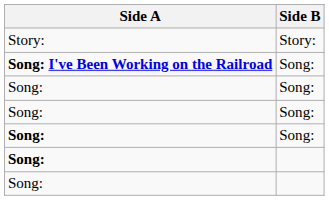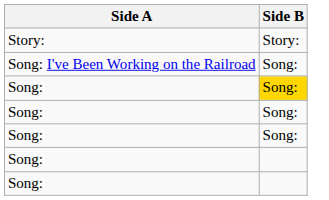(140, 64) bold -> (132, 64) normal
(297, 87) no background -> (280, 87) gold background
(26, 135) bold -> (25, 135) normal
(26, 159) bold -> (25, 159) normal
